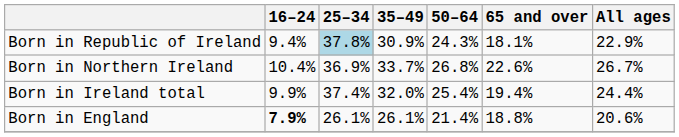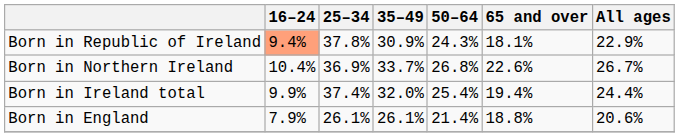(287, 43) no background -> (287, 43) lightsalmon background
(346, 43) lightblue background -> (346, 43) no background
(287, 119) bold -> (287, 119) normal
